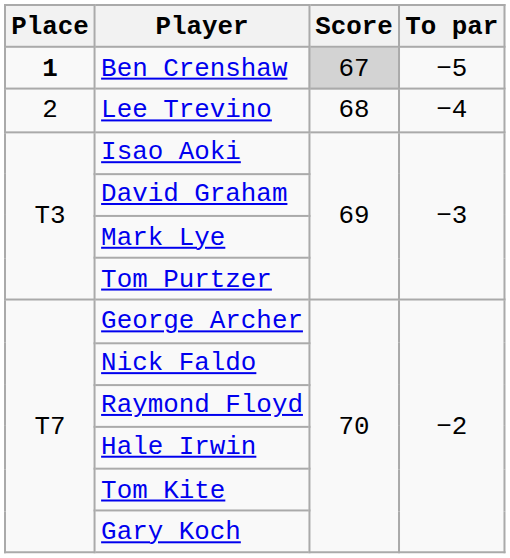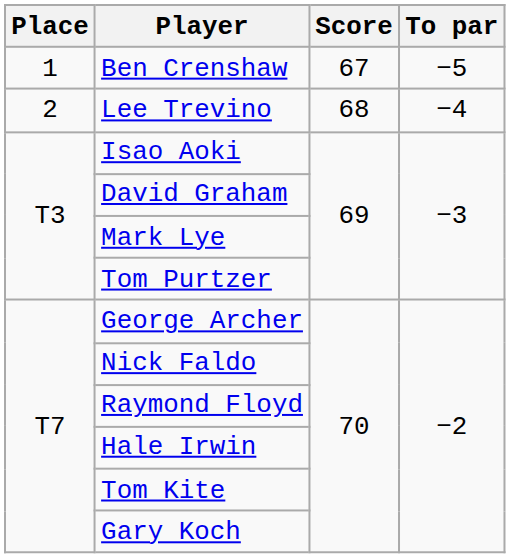(50, 68) bold -> (50, 68) normal
(354, 68) lightgrey background -> (354, 68) no background
